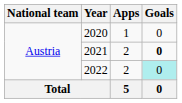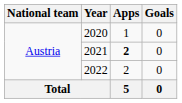(126, 51) normal -> (126, 51) bold
(159, 51) bold -> (159, 51) normal
(159, 70) paleturquoise background -> (159, 70) no background
